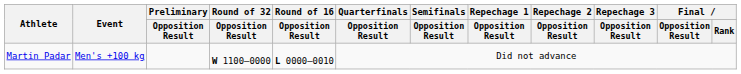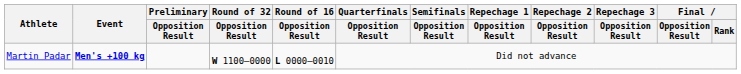(110, 56) normal -> (110, 56) bold
